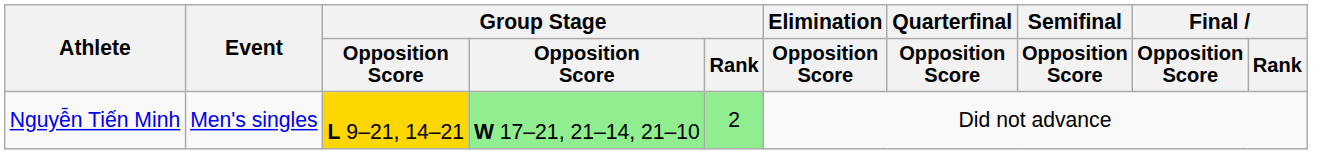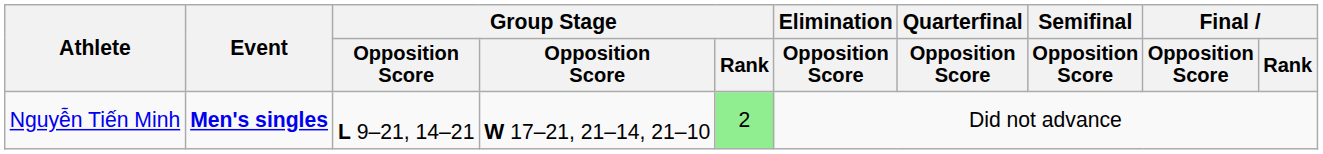(254, 121) normal -> (259, 121) bold
(396, 132) gold background -> (406, 132) no background
(587, 132) lightgreen background -> (597, 132) no background
